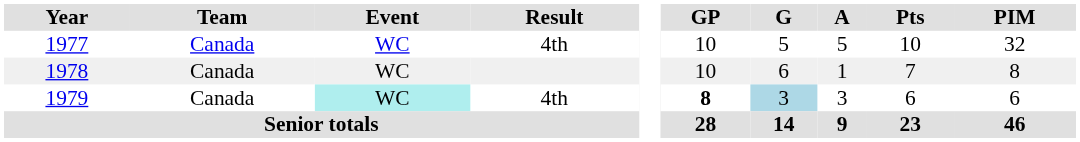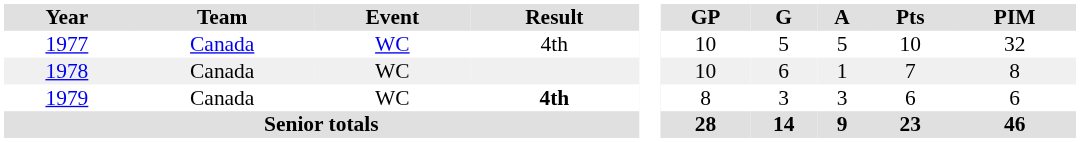(392, 97) paleturquoise background -> (392, 97) no background
(554, 97) normal -> (554, 97) bold
(706, 97) bold -> (706, 97) normal
(784, 97) lightblue background -> (784, 97) no background
